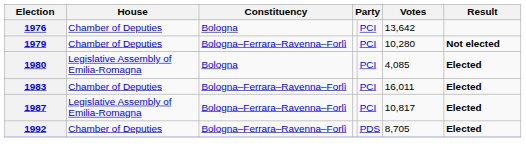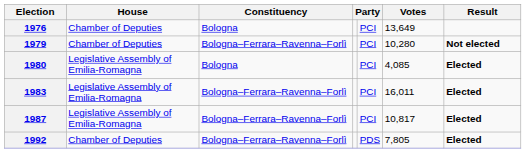(400, 28) 13,642 -> (400, 28) 13,649
(115, 86) Chamber of Deputies -> (120, 92) Legislative Assembly of Emilia-Romagna
(397, 129) 8,705 -> (397, 140) 7,805
